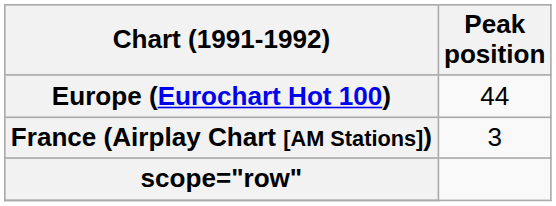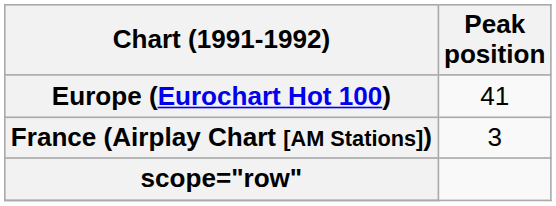(495, 95) 44 -> (495, 95) 41
